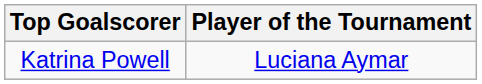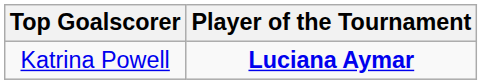(331, 60) normal -> (331, 60) bold
